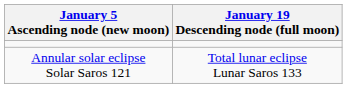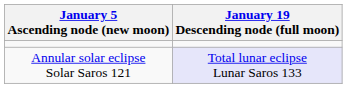(257, 65) no background -> (257, 65) lavender background
